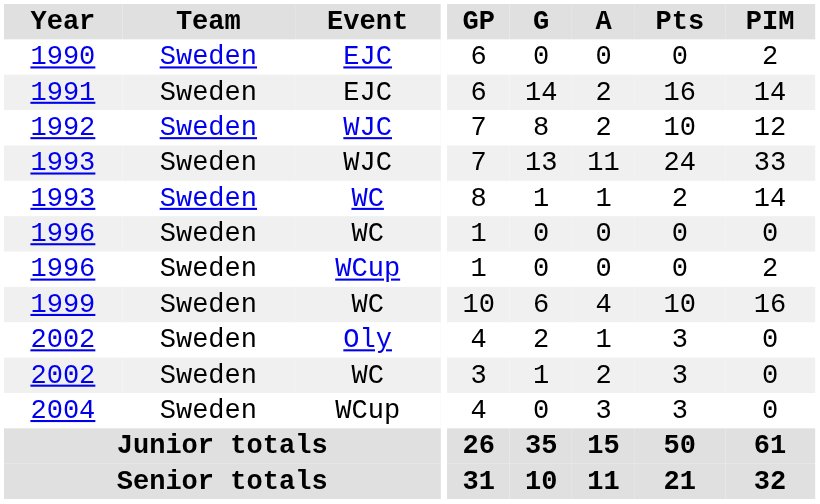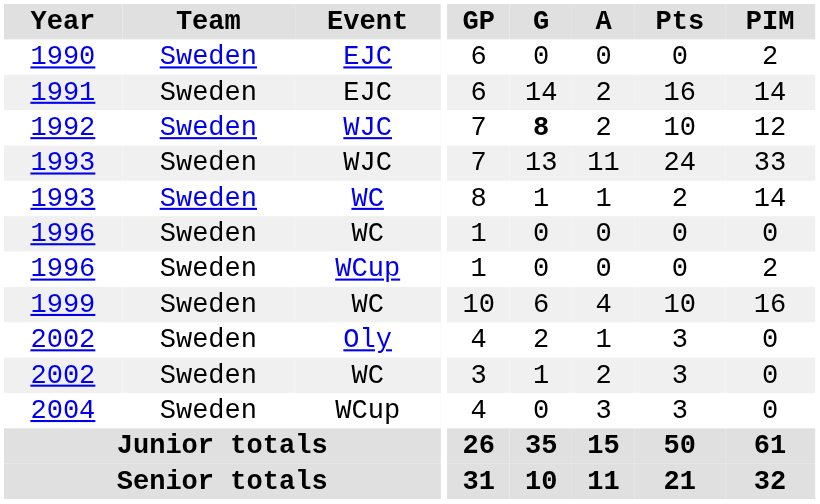(541, 128) normal -> (541, 128) bold
